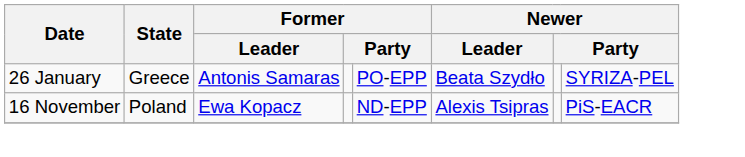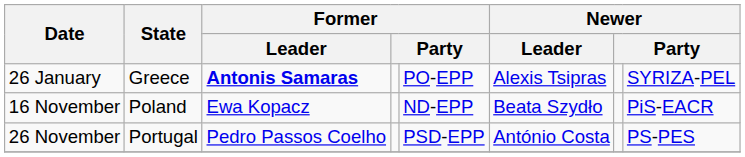(269, 78) normal -> (282, 78) bold
(490, 78) Beata Szydło -> (550, 78) Alexis Tsipras
(492, 107) Alexis Tsipras -> (548, 107) Beata Szydło
+ row: (65, 136)
